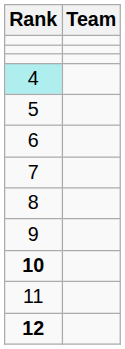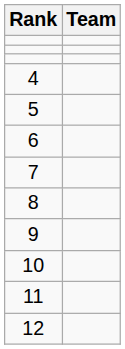(33, 78) paleturquoise background -> (33, 78) no background
(33, 265) bold -> (33, 265) normal
(33, 328) bold -> (33, 328) normal
